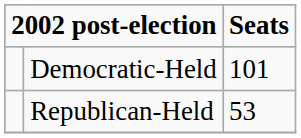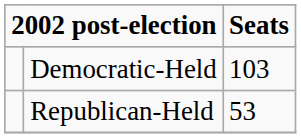(249, 68) 101 -> (249, 68) 103
